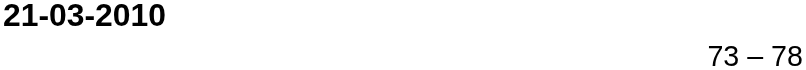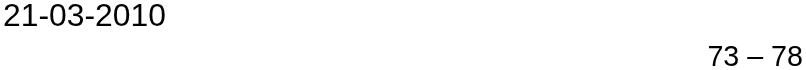(84, 15) bold -> (84, 15) normal
